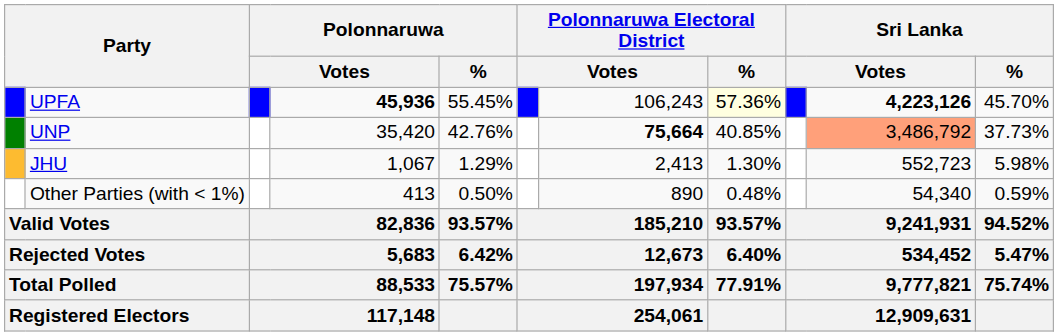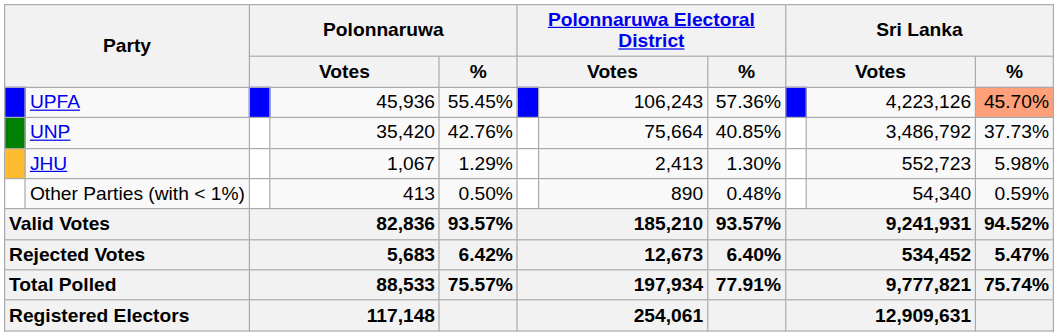(406, 102) bold -> (406, 102) normal
(748, 102) lightyellow background -> (748, 102) no background
(928, 102) bold -> (928, 102) normal
(1016, 102) no background -> (1016, 102) lightsalmon background
(674, 132) bold -> (674, 132) normal
(928, 132) lightsalmon background -> (928, 132) no background
